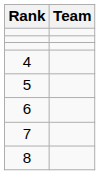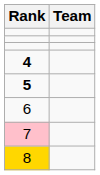(27, 61) normal -> (27, 61) bold
(27, 85) normal -> (27, 85) bold
(27, 133) no background -> (27, 133) pink background
(27, 158) no background -> (27, 158) gold background
